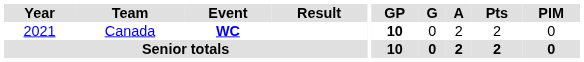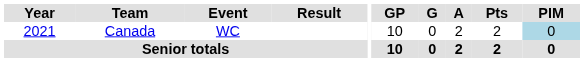(228, 31) bold -> (228, 31) normal
(395, 31) bold -> (395, 31) normal
(551, 31) no background -> (551, 31) lightblue background
